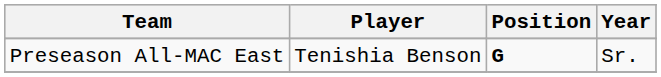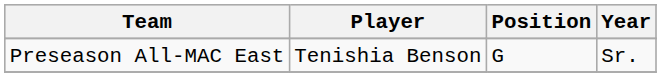(498, 56) bold -> (498, 56) normal
